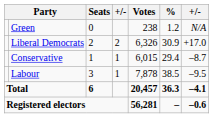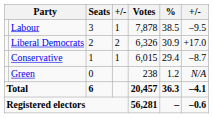rows swapped: (25, 74) <-> (23, 27)
